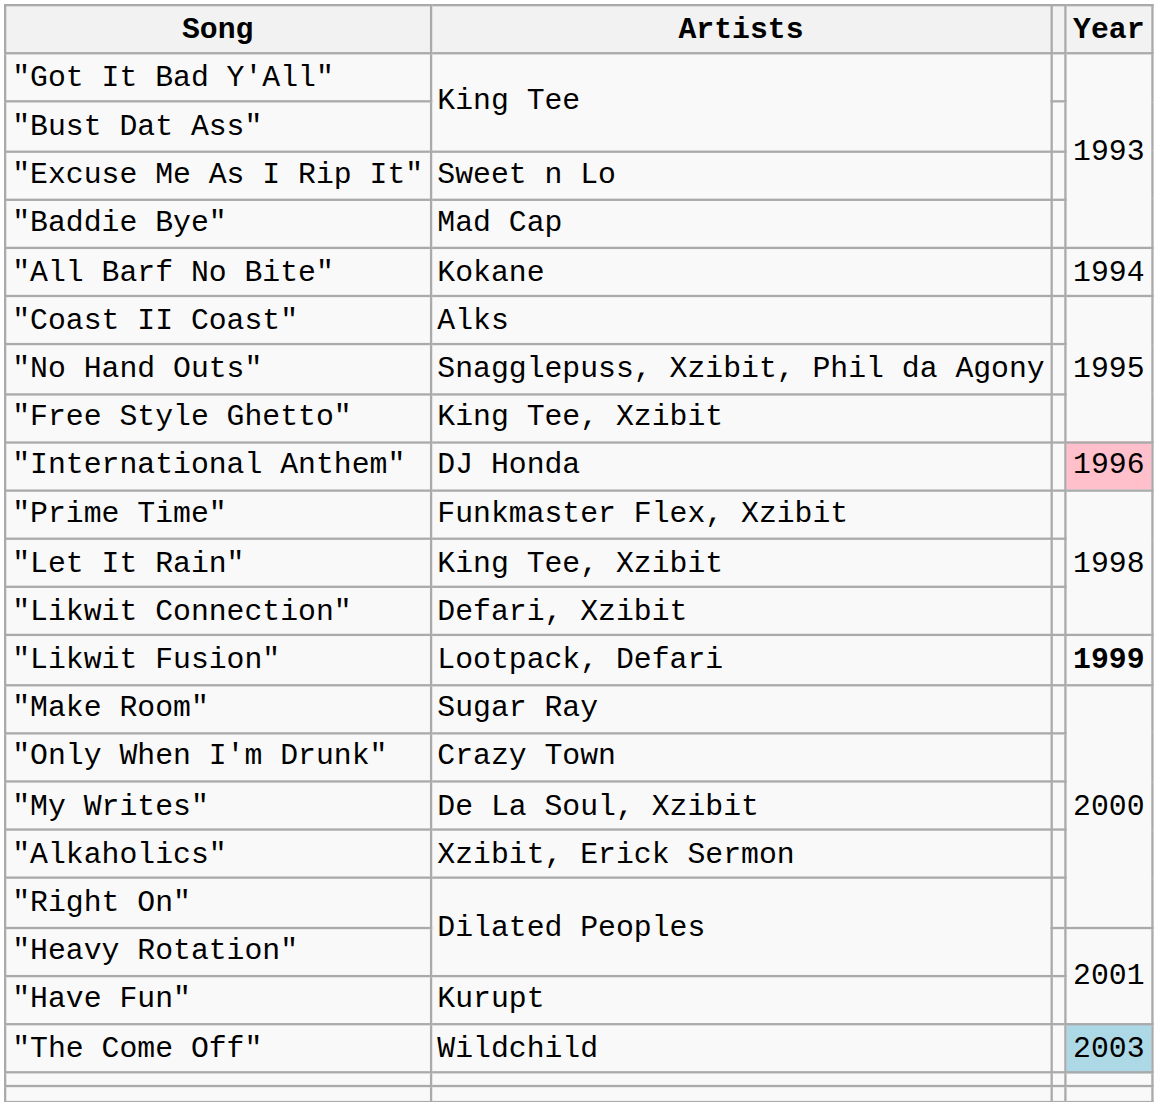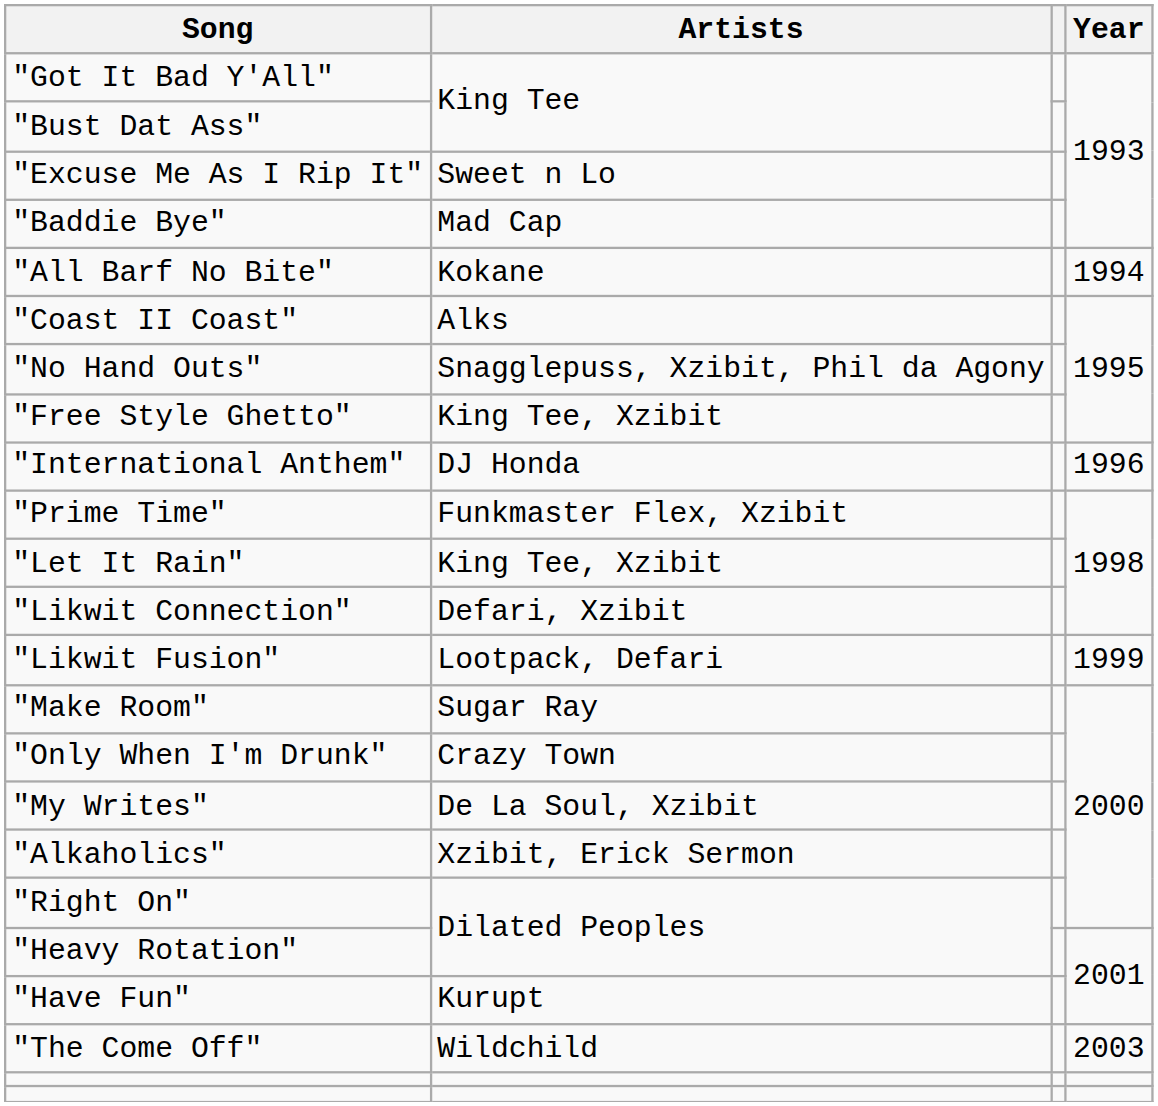(1109, 466) pink background -> (1109, 466) no background
(1109, 660) bold -> (1109, 660) normal
(1109, 1048) lightblue background -> (1109, 1048) no background
